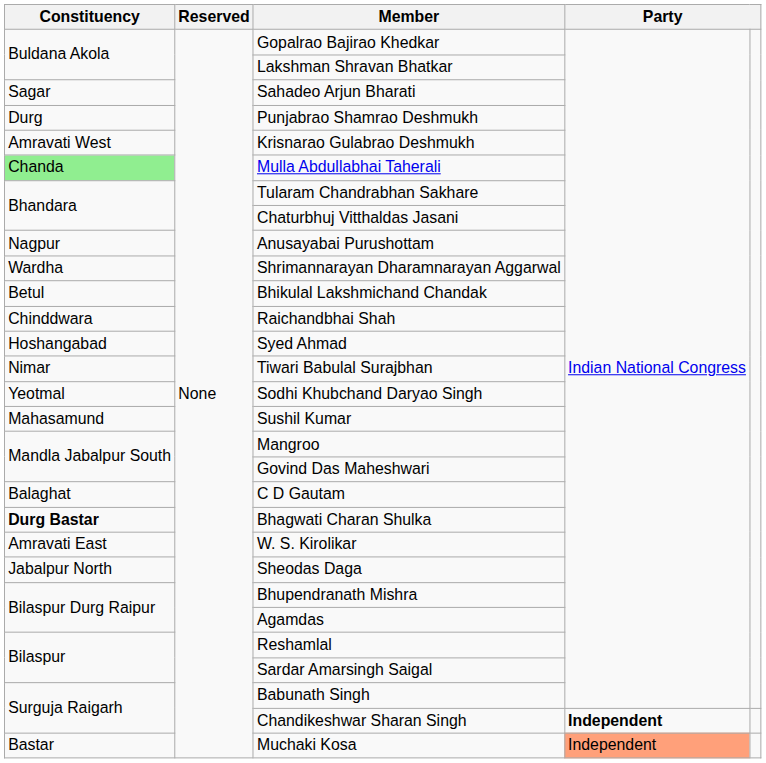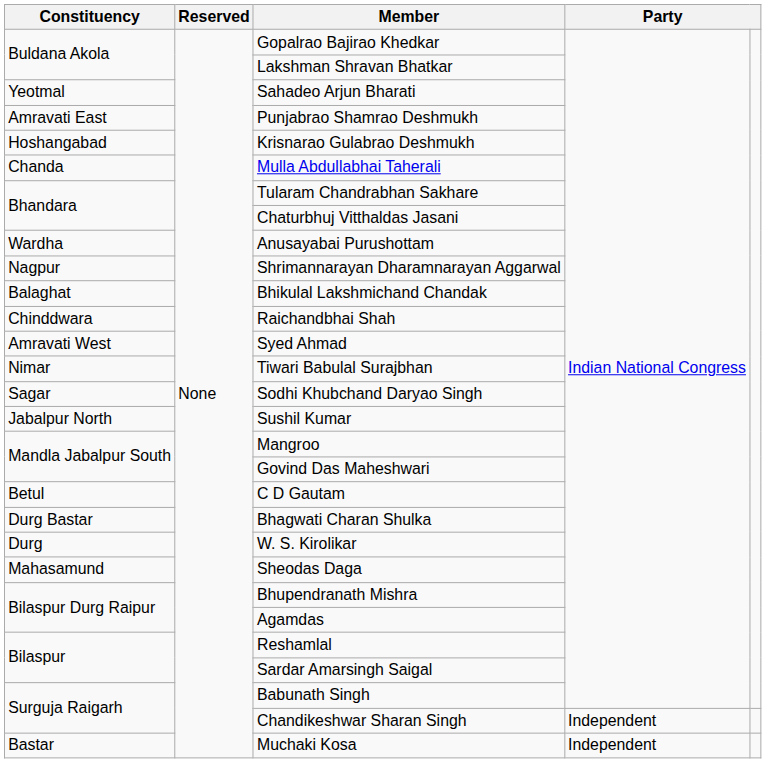(29, 92) Sagar -> (36, 92) Yeotmal
(25, 117) Durg -> (57, 117) Amravati East
(59, 142) Amravati West -> (57, 142) Hoshangabad
(36, 167) lightgreen background -> (36, 167) no background
(34, 243) Nagpur -> (36, 243) Wardha
(36, 268) Wardha -> (34, 268) Nagpur
(26, 293) Betul -> (39, 293) Balaghat
(57, 343) Hoshangabad -> (59, 343) Amravati West
(36, 393) Yeotmal -> (29, 393) Sagar
(56, 419) Mahasamund -> (60, 419) Jabalpur North
(39, 494) Balaghat -> (26, 494) Betul
(53, 519) bold -> (50, 519) normal
(57, 544) Amravati East -> (25, 544) Durg
(60, 569) Jabalpur North -> (56, 569) Mahasamund
(615, 720) bold -> (612, 720) normal
(612, 745) lightsalmon background -> (612, 745) no background
